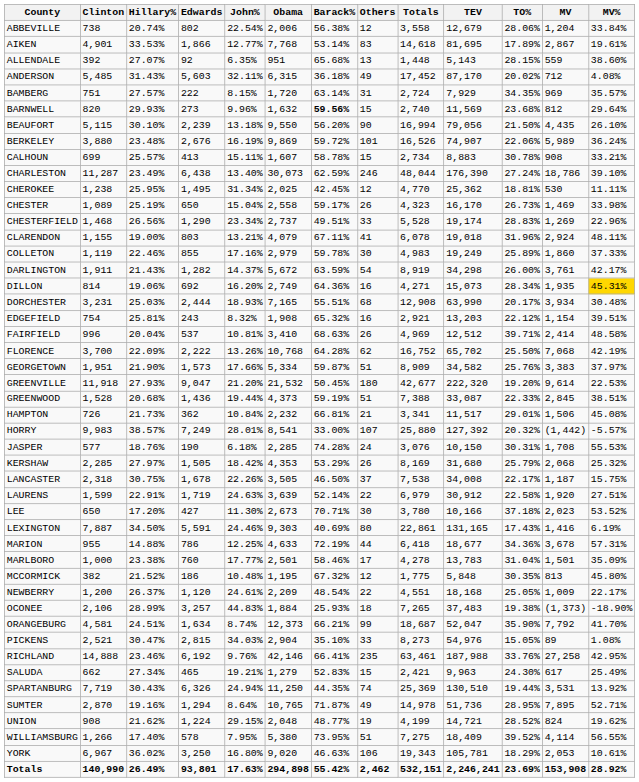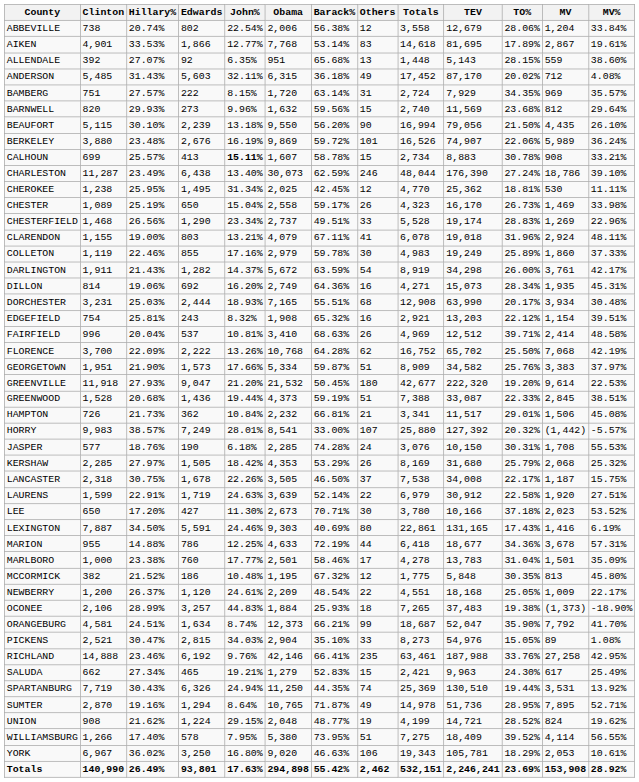(331, 109) bold -> (331, 109) normal
(245, 157) normal -> (245, 157) bold
(609, 286) gold background -> (609, 286) no background
